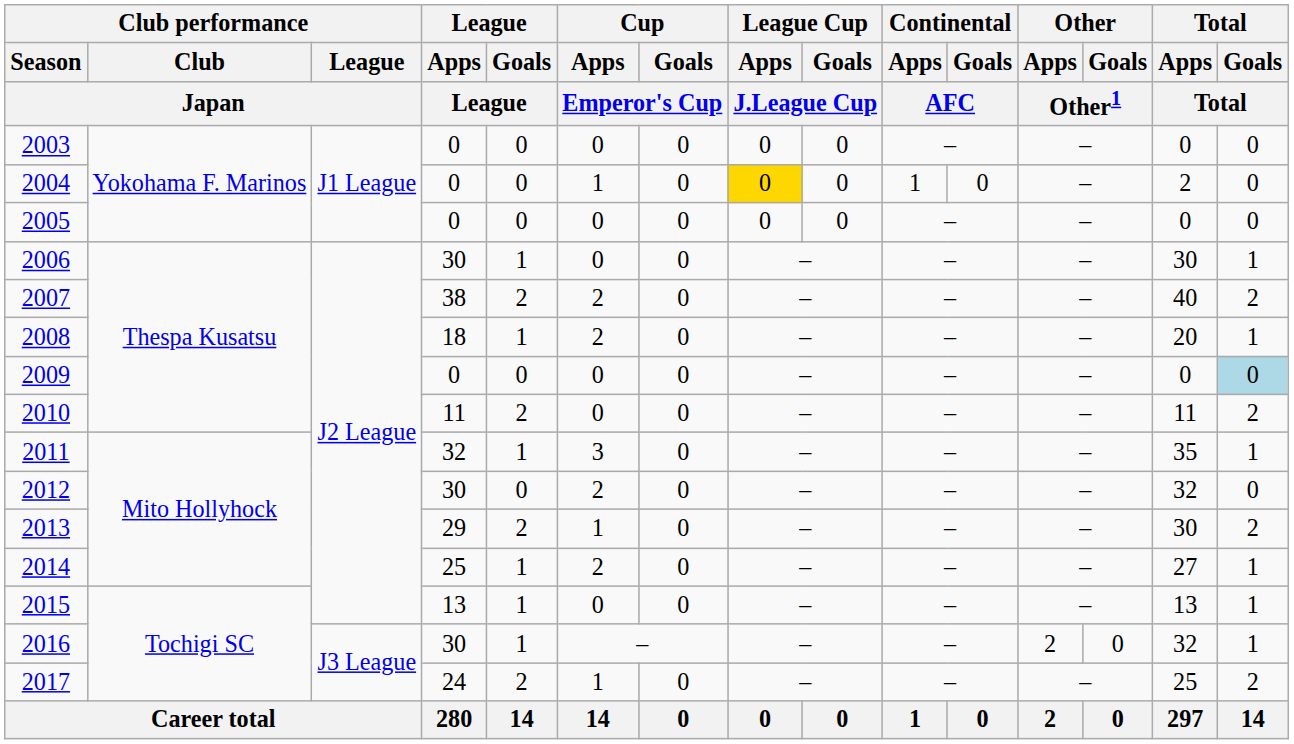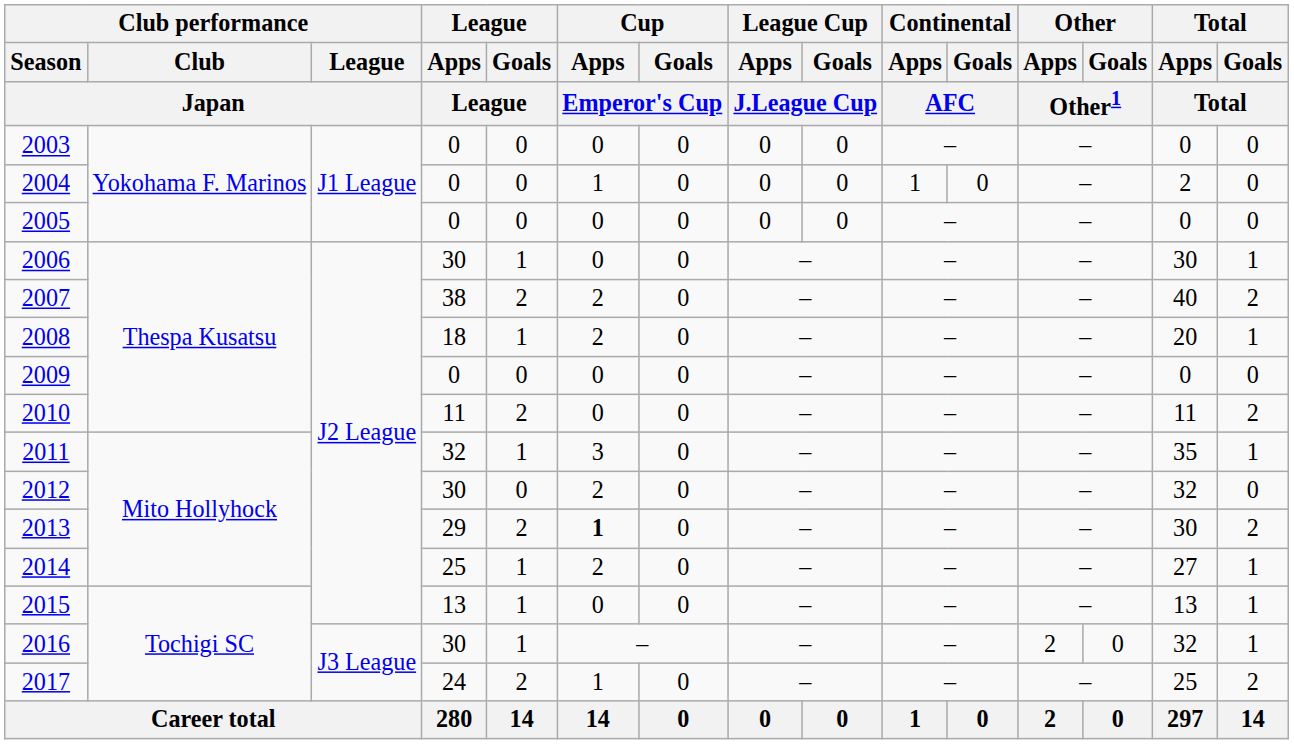(765, 183) gold background -> (765, 183) no background
(1253, 375) lightblue background -> (1253, 375) no background
(598, 528) normal -> (598, 528) bold
